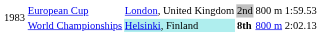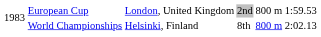(162, 25) paleturquoise background -> (162, 25) no background
(244, 25) bold -> (244, 25) normal
